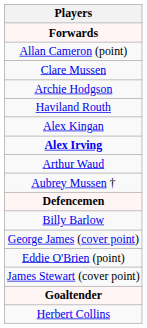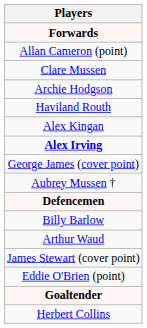(73, 164) Arthur Waud -> (73, 164) George James (cover point)
(73, 239) George James (cover point) -> (73, 239) Arthur Waud
(73, 257) Eddie O'Brien (point) -> (73, 257) James Stewart (cover point)
(73, 276) James Stewart (cover point) -> (73, 276) Eddie O'Brien (point)
